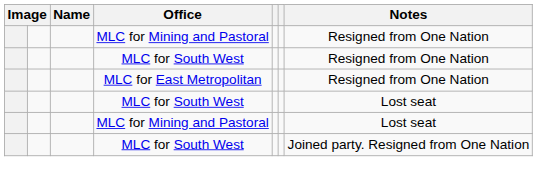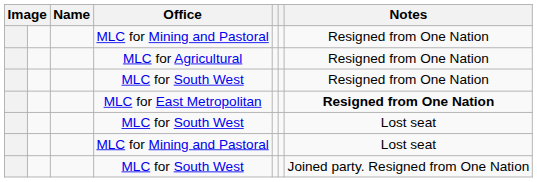+ row: (16, 58)
(408, 79) normal -> (408, 101) bold
